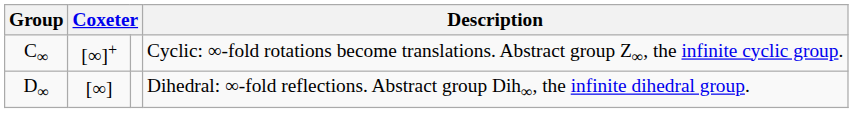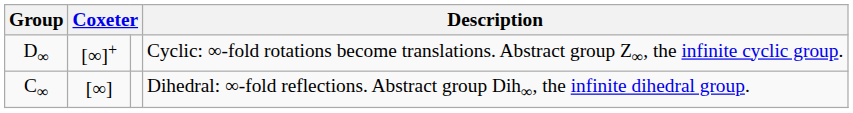(36, 53) C∞ -> (36, 53) D∞
(36, 89) D∞ -> (36, 89) C∞
